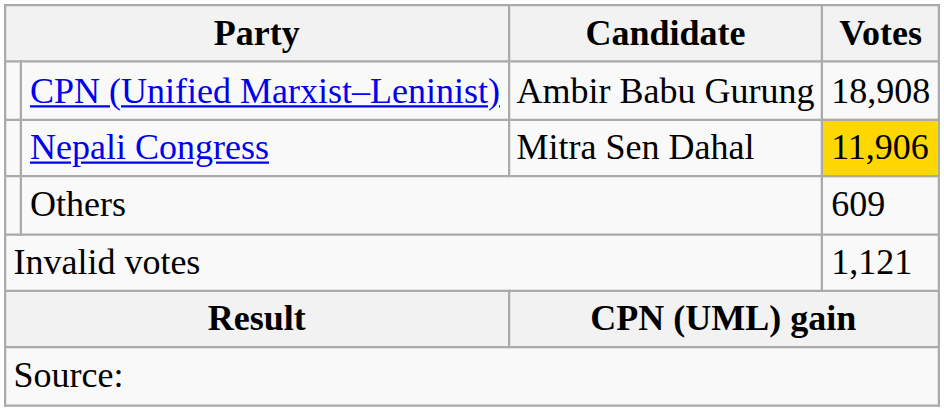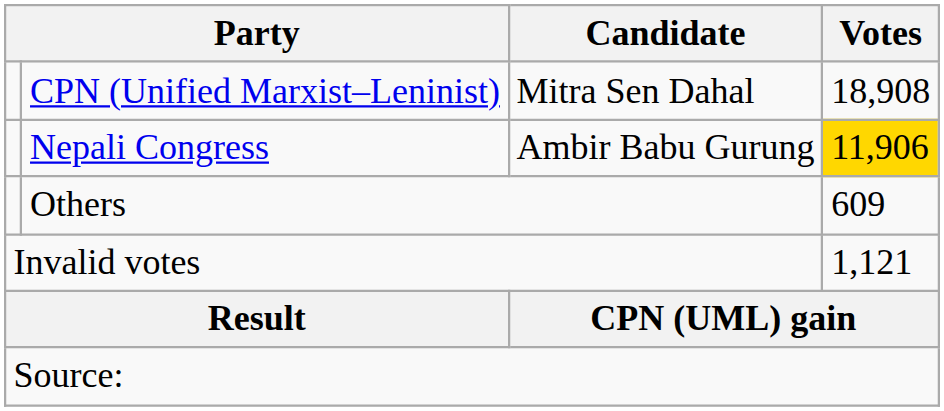(666, 90) Ambir Babu Gurung -> (636, 90) Mitra Sen Dahal
(636, 147) Mitra Sen Dahal -> (666, 147) Ambir Babu Gurung
